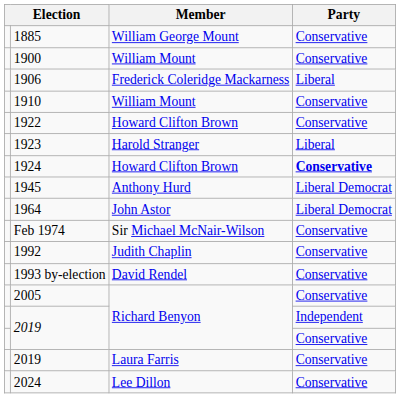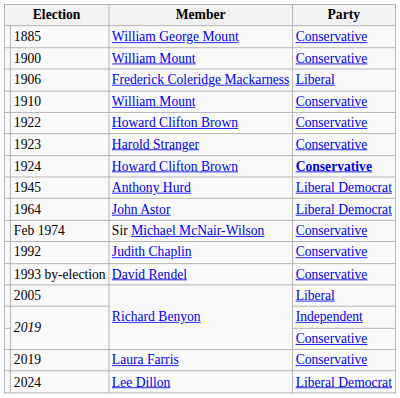(315, 144) Liberal -> (332, 144) Conservative
(332, 295) Conservative -> (315, 295) Liberal
(332, 381) Conservative -> (344, 381) Liberal Democrat
